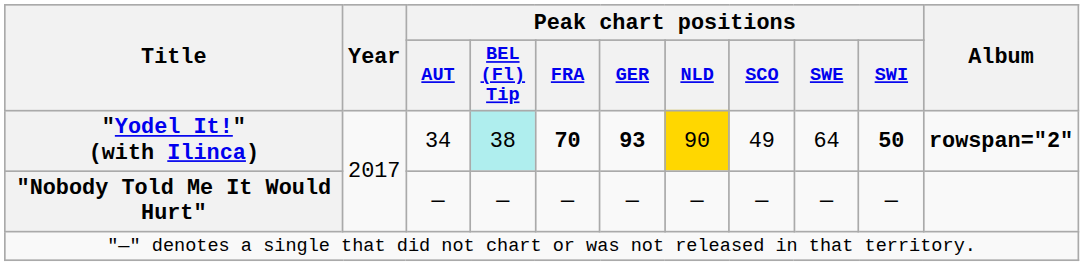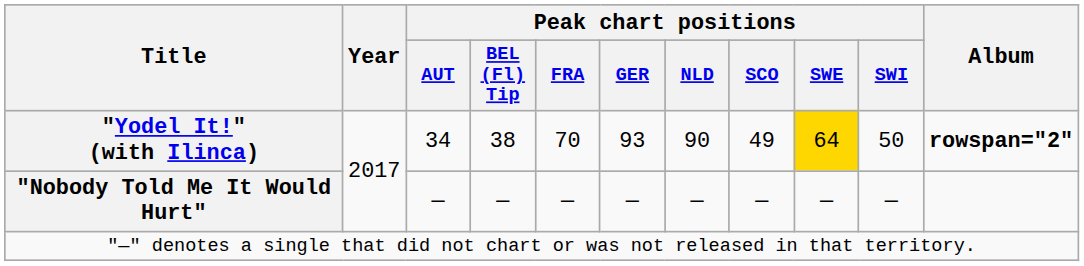(503, 140) paleturquoise background -> (503, 140) no background
(568, 140) bold -> (568, 140) normal
(632, 140) bold -> (632, 140) normal
(697, 140) gold background -> (697, 140) no background
(827, 140) no background -> (827, 140) gold background
(891, 140) bold -> (891, 140) normal
